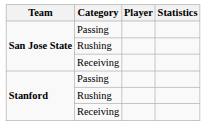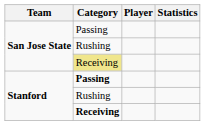(98, 62) no background -> (97, 62) khaki background
(93, 79) normal -> (93, 79) bold
(98, 112) normal -> (97, 112) bold
